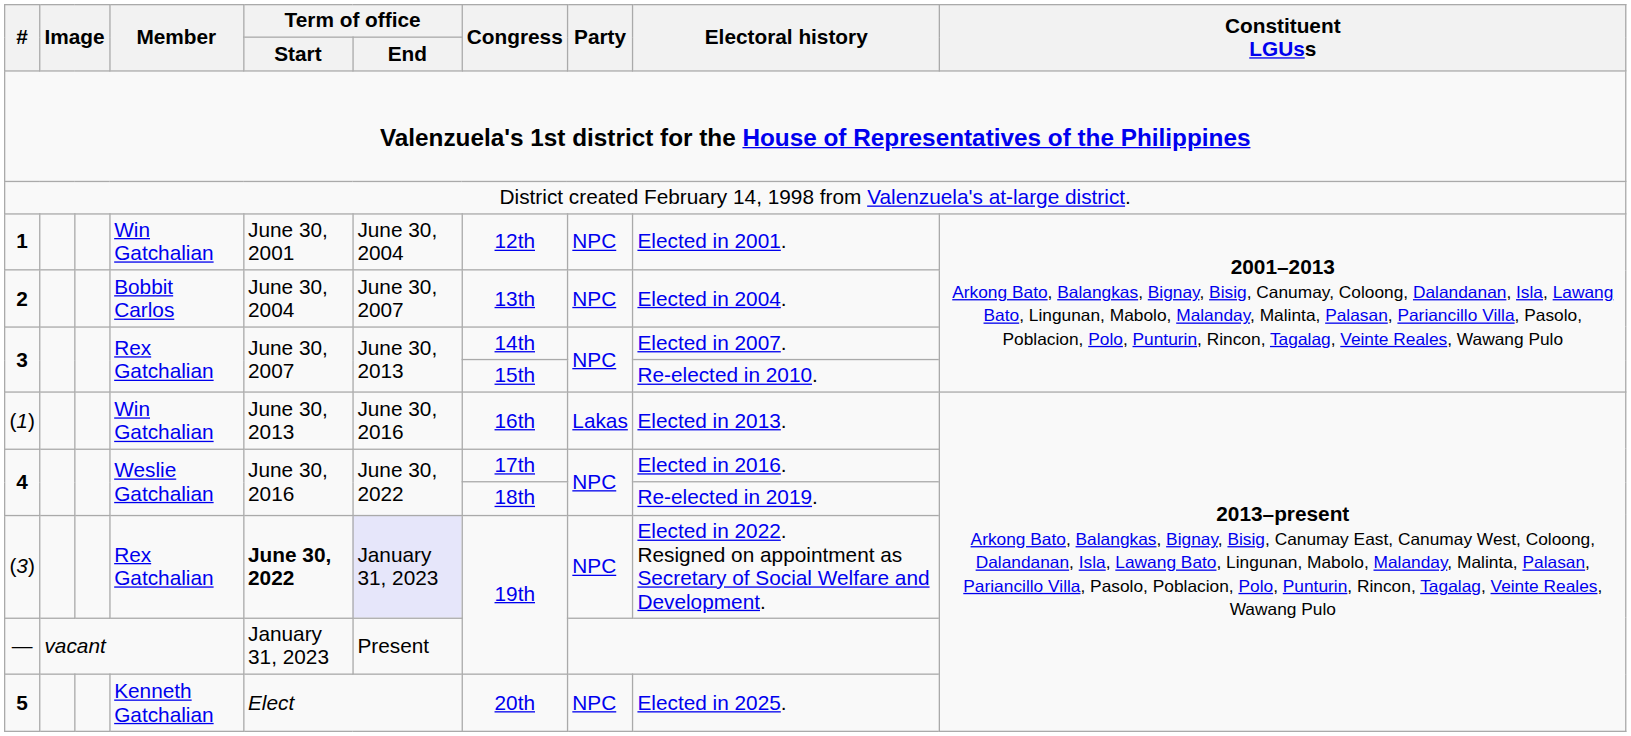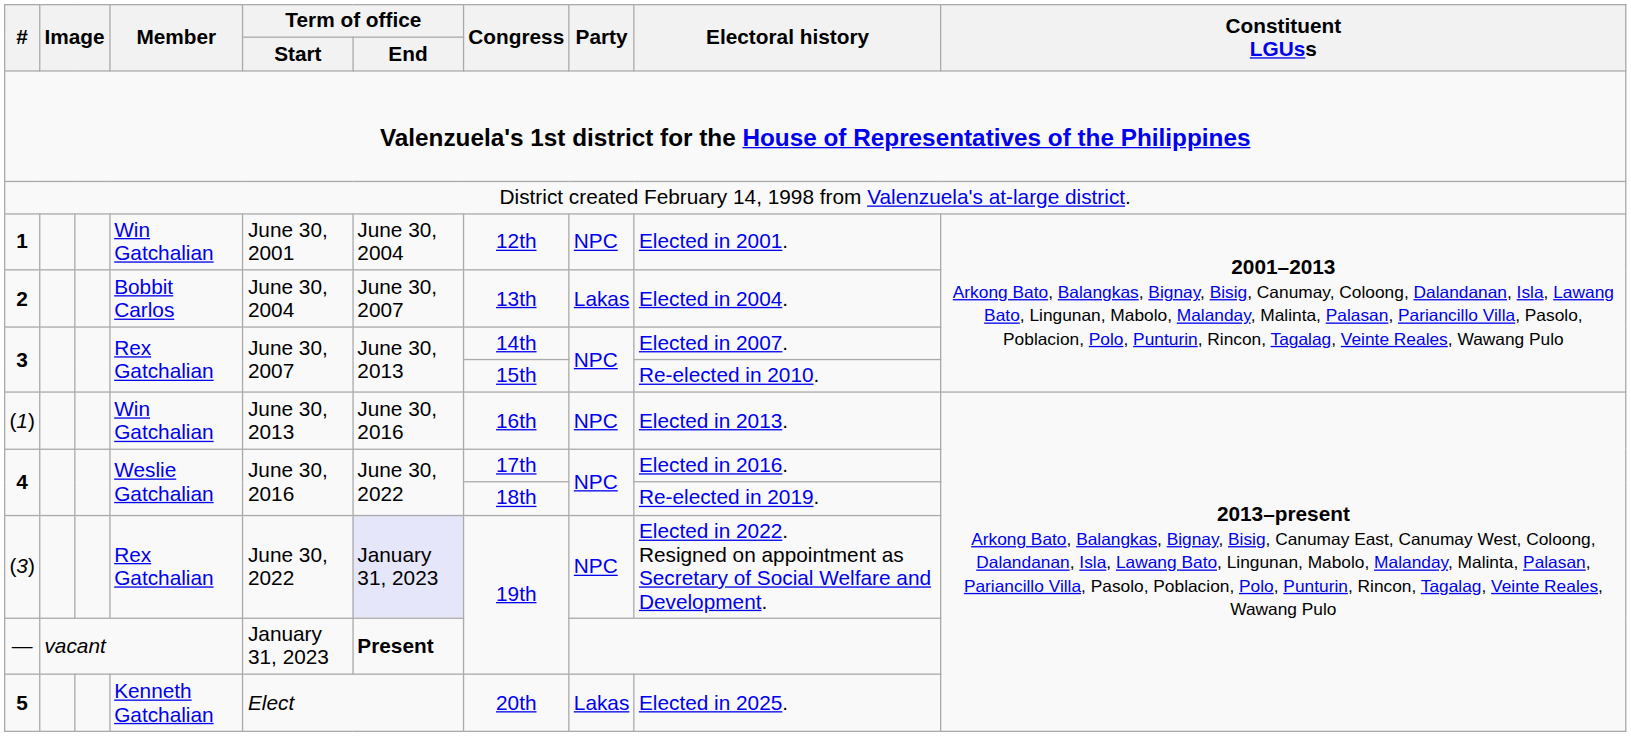(594, 298) NPC -> (602, 298) Lakas
(600, 420) Lakas -> (596, 420) NPC
(290, 566) bold -> (288, 566) normal
(393, 646) normal -> (395, 646) bold
(594, 702) NPC -> (602, 702) Lakas
